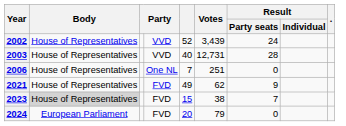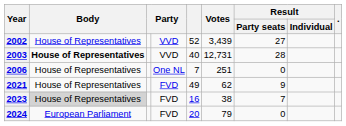(273, 41) 24 -> (280, 41) 27
(84, 56) normal -> (88, 56) bold
(187, 99) 15 -> (194, 99) 16
